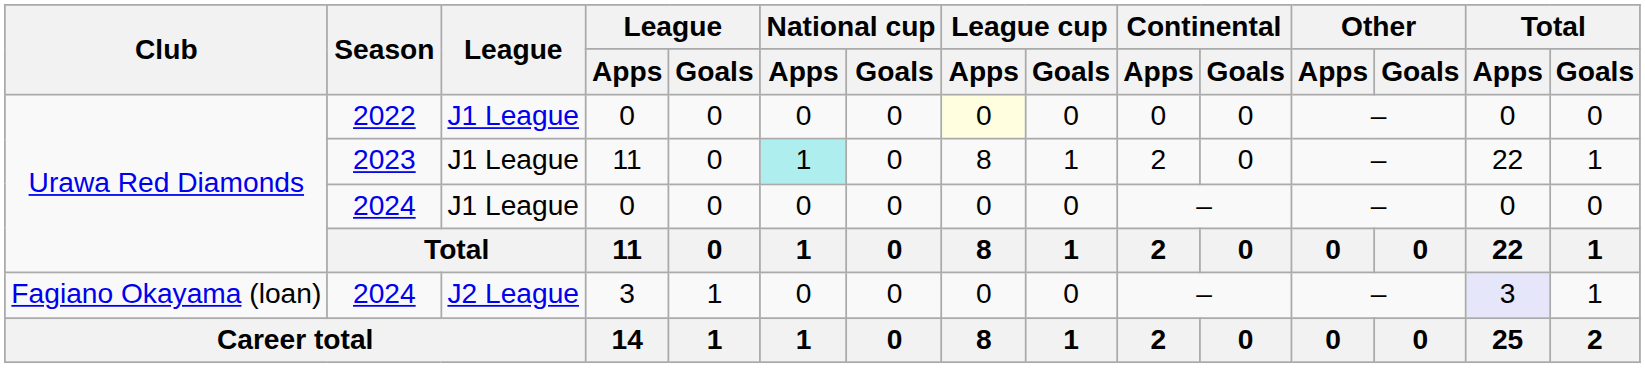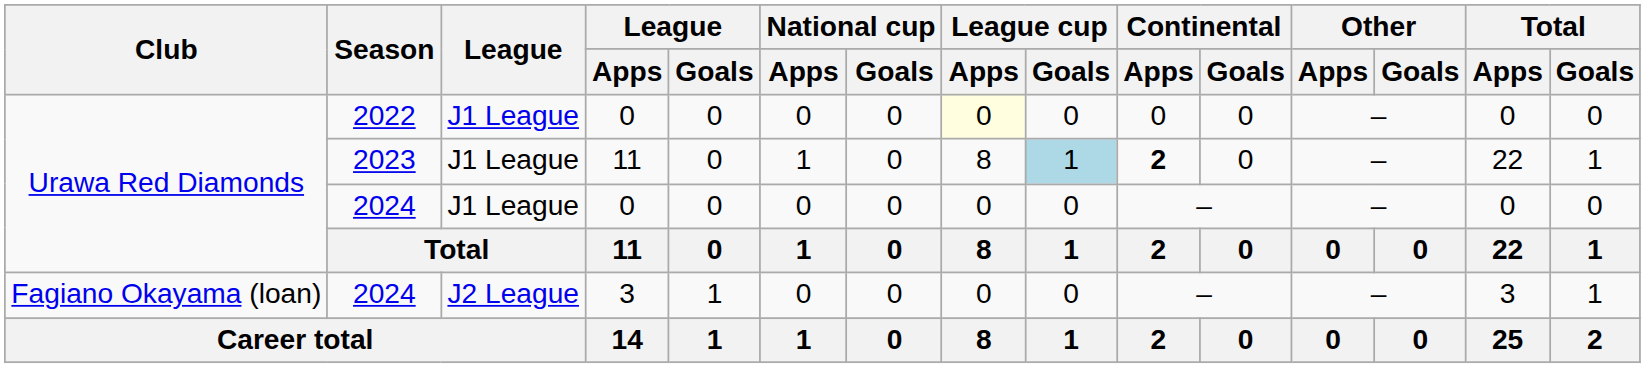(804, 160) paleturquoise background -> (804, 160) no background
(1071, 160) no background -> (1071, 160) lightblue background
(1158, 160) normal -> (1158, 160) bold
(1508, 294) lavender background -> (1508, 294) no background
